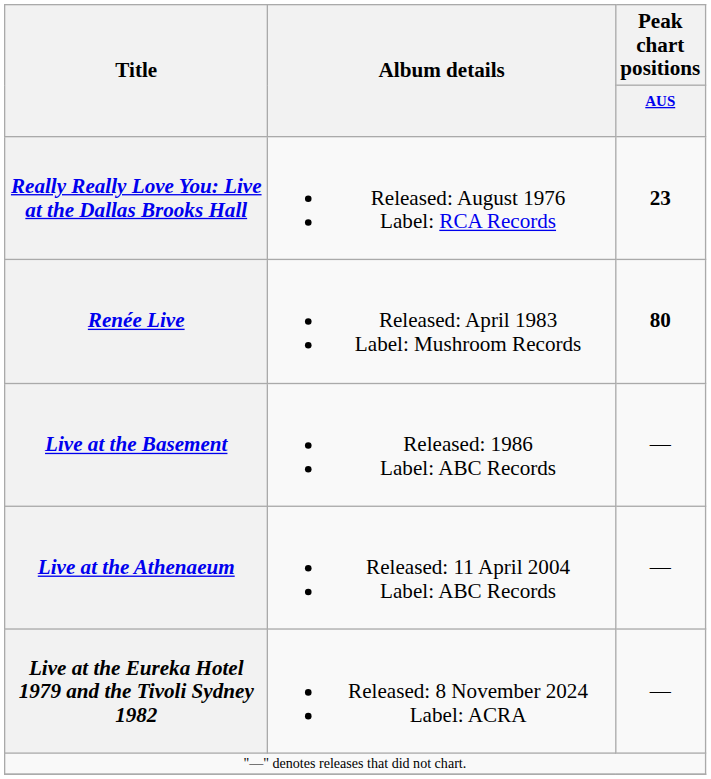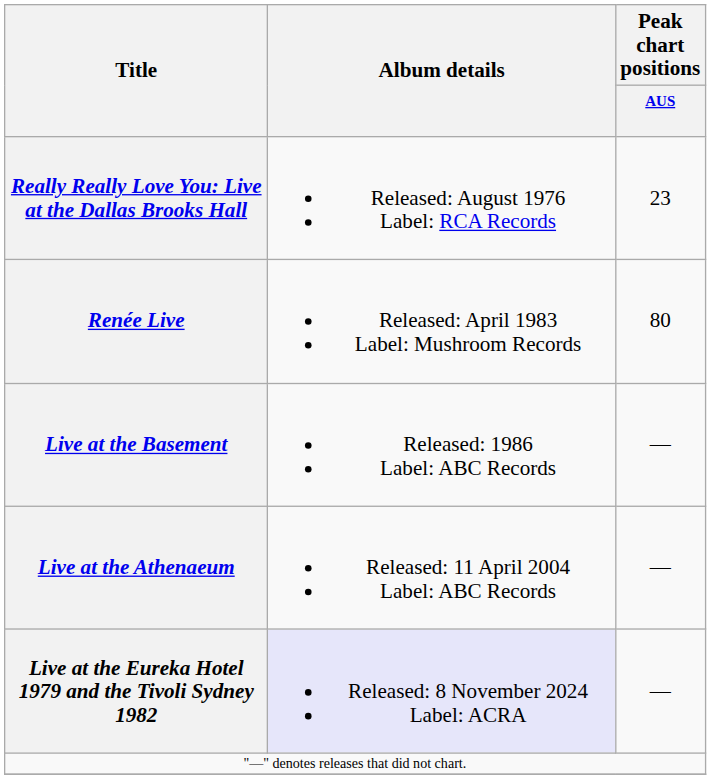(660, 197) bold -> (660, 197) normal
(660, 321) bold -> (660, 321) normal
(442, 703) no background -> (442, 703) lavender background
